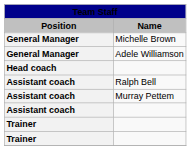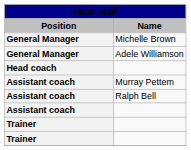(136, 82) Ralph Bell -> (145, 82) Murray Pettem
(145, 96) Murray Pettem -> (136, 96) Ralph Bell
